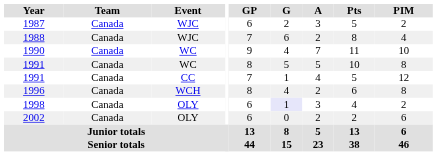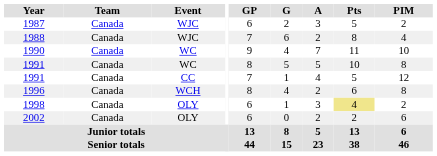(287, 104) lavender background -> (287, 104) no background
(354, 104) no background -> (354, 104) khaki background
